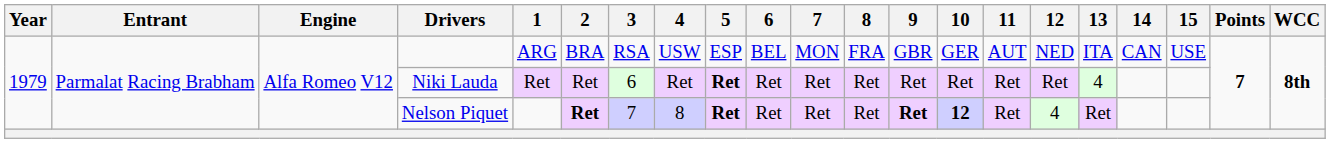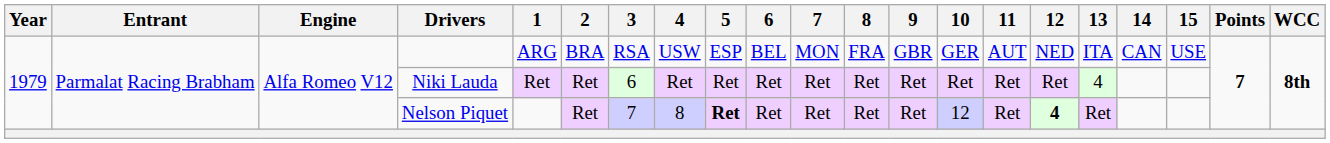(726, 82) bold -> (726, 82) normal
(585, 113) bold -> (585, 113) normal
(913, 113) bold -> (913, 113) normal
(960, 113) bold -> (960, 113) normal
(1055, 113) normal -> (1055, 113) bold
